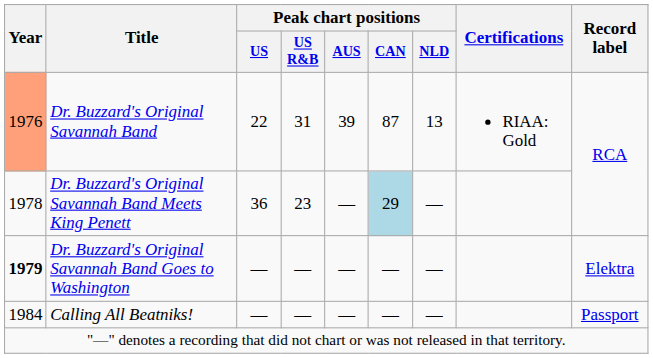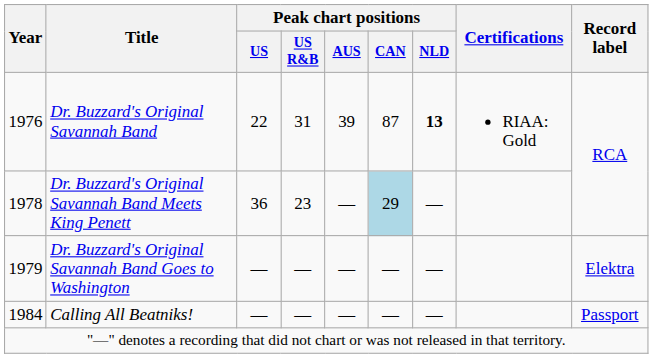(25, 121) lightsalmon background -> (25, 121) no background
(434, 121) normal -> (434, 121) bold
(25, 268) bold -> (25, 268) normal
